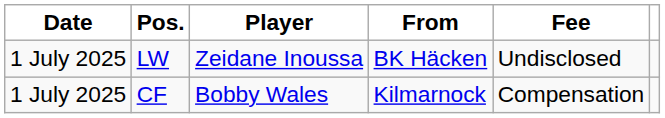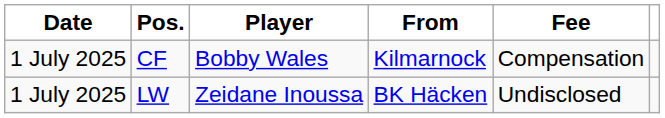rows swapped: (153, 58) <-> (152, 94)
